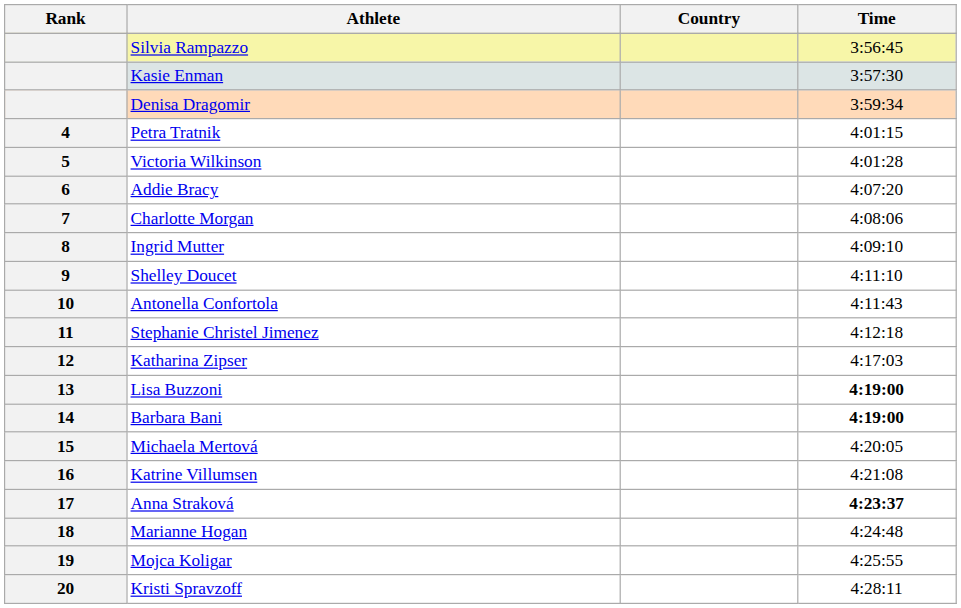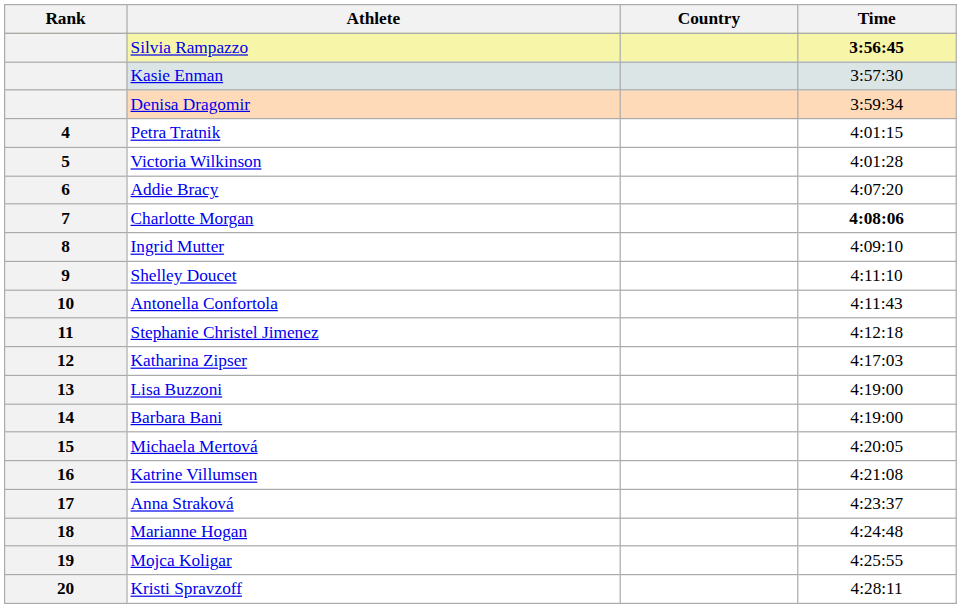(877, 47) normal -> (877, 47) bold
(877, 218) normal -> (877, 218) bold
(877, 389) bold -> (877, 389) normal
(877, 418) bold -> (877, 418) normal
(877, 503) bold -> (877, 503) normal
